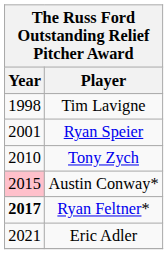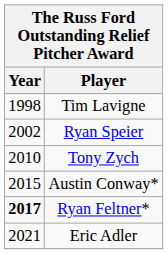(25, 132) 2001 -> (25, 132) 2002
(25, 183) pink background -> (25, 183) no background
